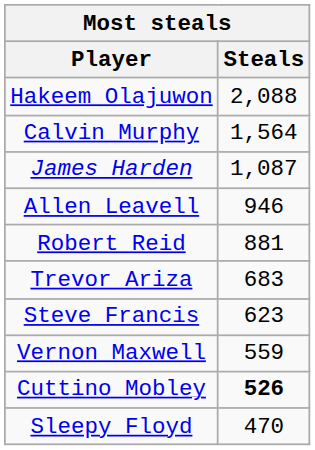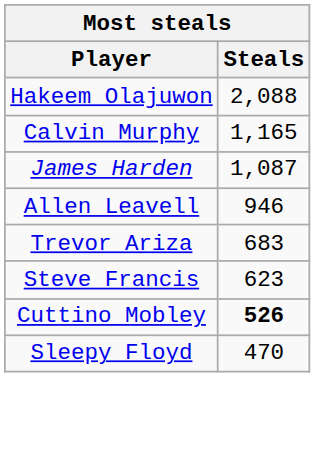(264, 133) 1,564 -> (264, 133) 1,165
- row: (111, 243)
- row: (111, 353)
